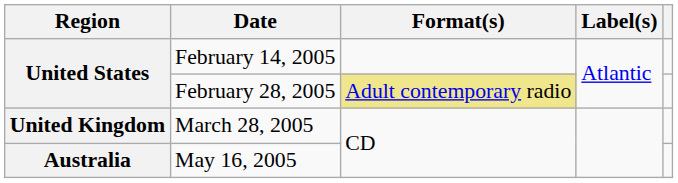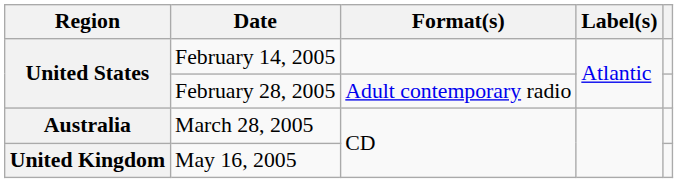(458, 90) khaki background -> (458, 90) no background
(87, 125) United Kingdom -> (87, 125) Australia
(87, 159) Australia -> (87, 159) United Kingdom
